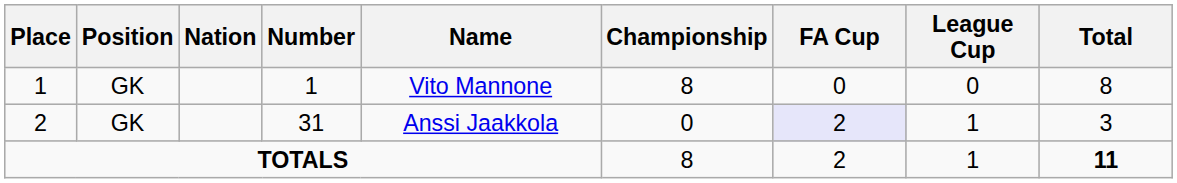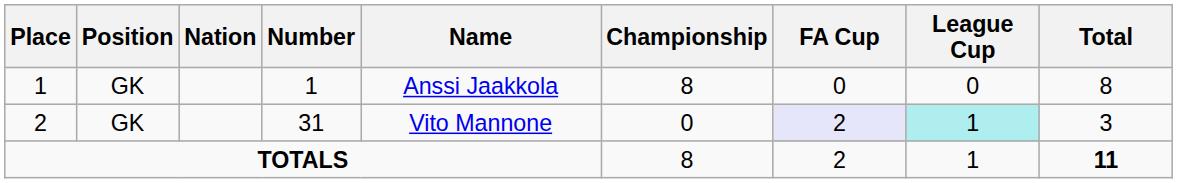(481, 86) Vito Mannone -> (481, 86) Anssi Jaakkola
(481, 123) Anssi Jaakkola -> (481, 123) Vito Mannone
(973, 123) no background -> (973, 123) paleturquoise background
